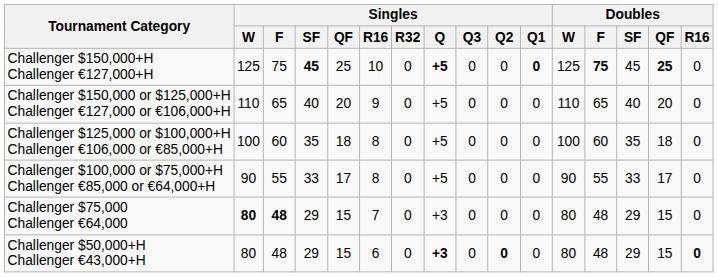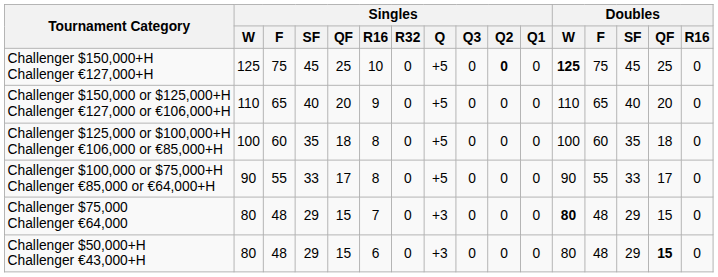(311, 66) bold -> (311, 66) normal
(440, 66) bold -> (440, 66) normal
(504, 66) normal -> (504, 66) bold
(536, 66) bold -> (536, 66) normal
(568, 66) normal -> (568, 66) bold
(601, 66) bold -> (601, 66) normal
(665, 66) bold -> (665, 66) normal
(248, 216) bold -> (248, 216) normal
(279, 216) bold -> (279, 216) normal
(568, 216) normal -> (568, 216) bold
(440, 253) bold -> (440, 253) normal
(504, 253) bold -> (504, 253) normal
(665, 253) normal -> (665, 253) bold
(697, 253) bold -> (697, 253) normal
